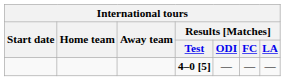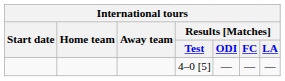(194, 66) bold -> (194, 66) normal
